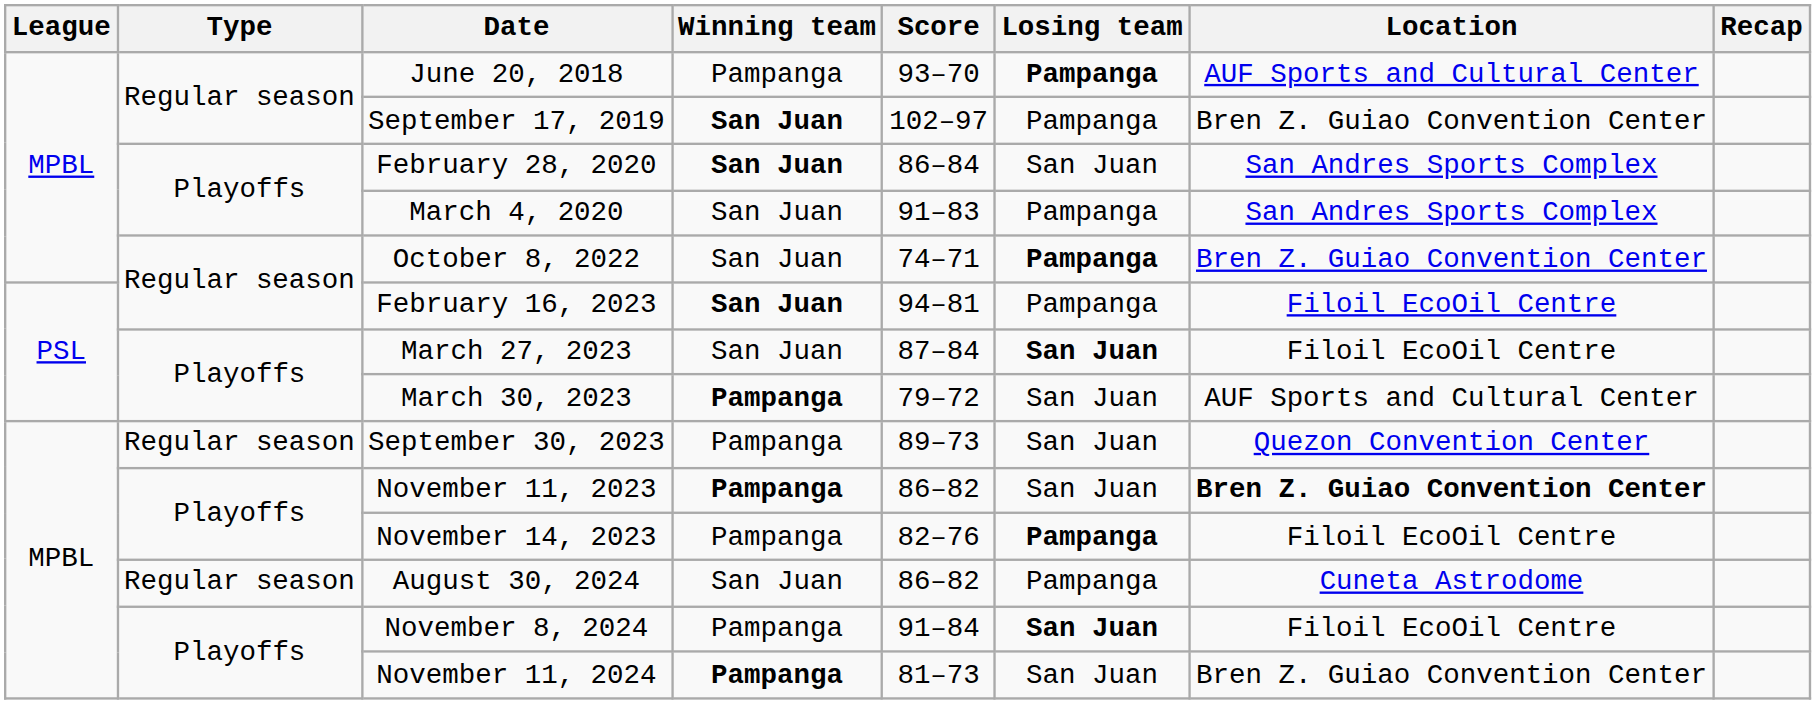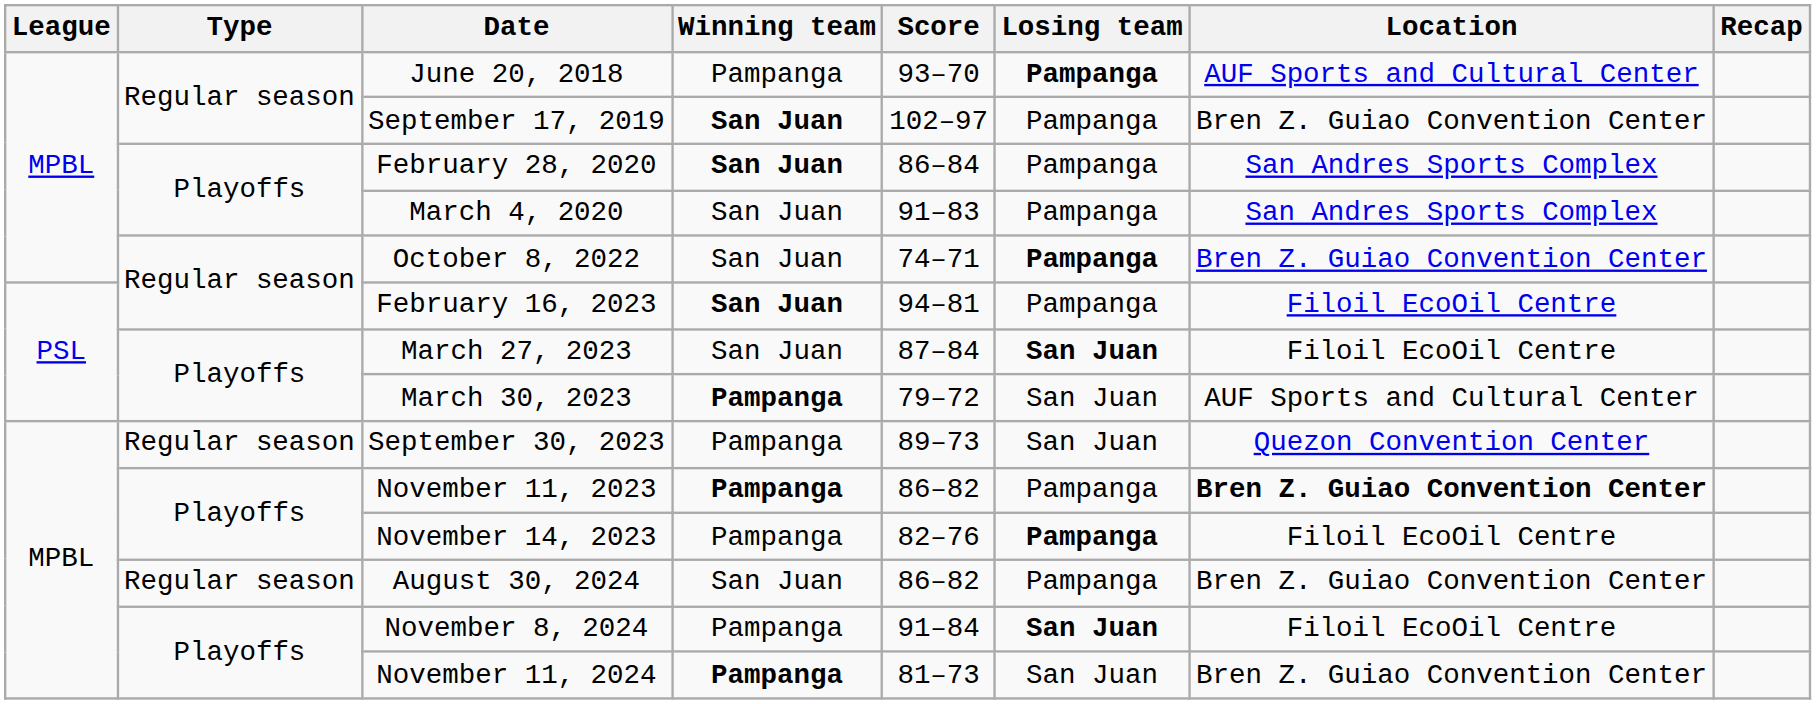(1092, 167) San Juan -> (1092, 167) Pampanga
(1092, 490) San Juan -> (1092, 490) Pampanga
(1451, 582) Cuneta Astrodome -> (1451, 582) Bren Z. Guiao Convention Center
